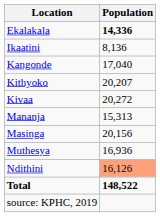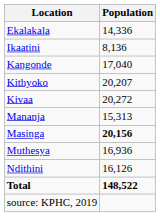(117, 30) bold -> (117, 30) normal
(117, 133) normal -> (117, 133) bold
(117, 168) lightsalmon background -> (117, 168) no background
